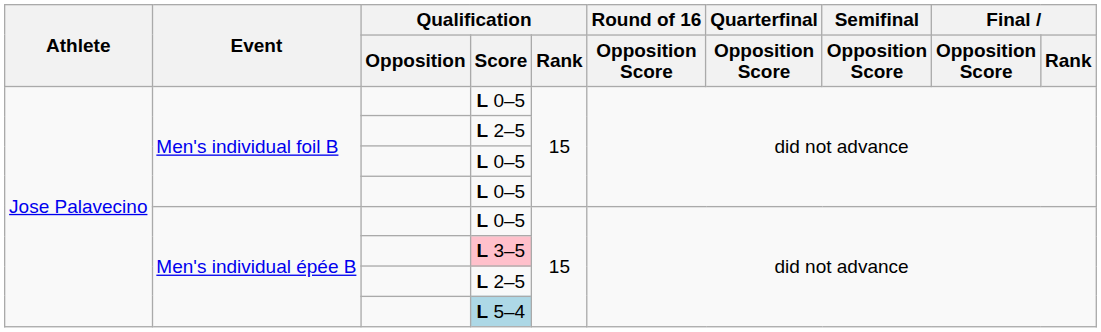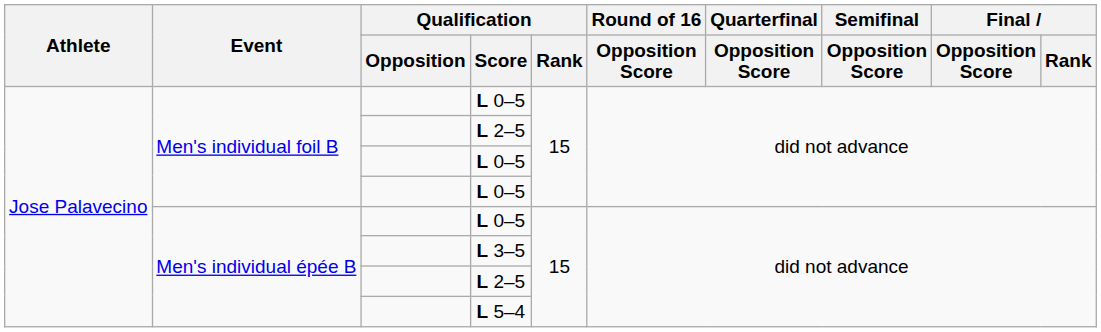(501, 251) pink background -> (501, 251) no background
(501, 311) lightblue background -> (501, 311) no background
